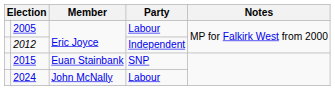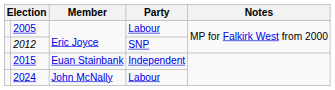(157, 45) Independent -> (139, 45) SNP
(139, 61) SNP -> (157, 61) Independent
